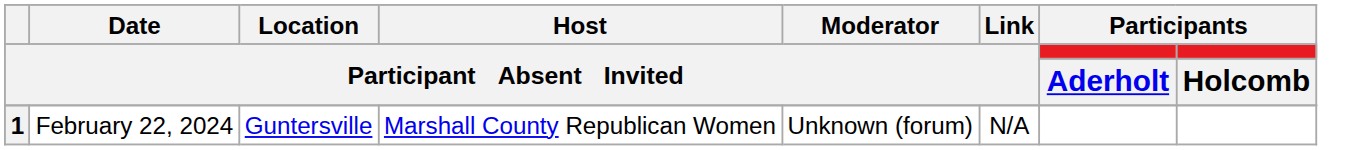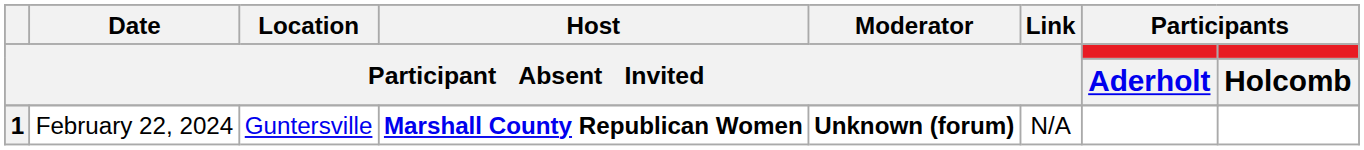(580, 125) normal -> (593, 125) bold
(880, 125) normal -> (914, 125) bold
